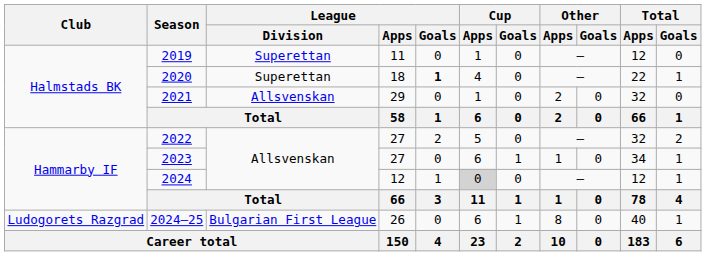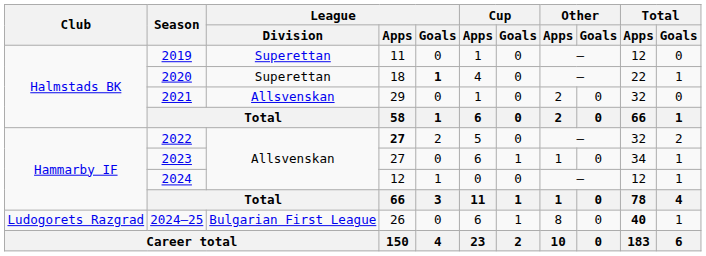(398, 138) normal -> (398, 138) bold
(478, 179) lightgrey background -> (478, 179) no background
(639, 220) normal -> (639, 220) bold
